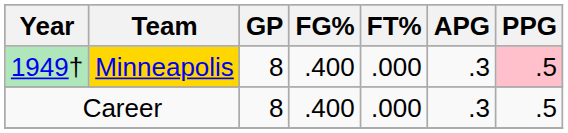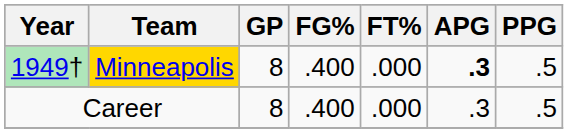(479, 67) normal -> (479, 67) bold
(546, 67) pink background -> (546, 67) no background
